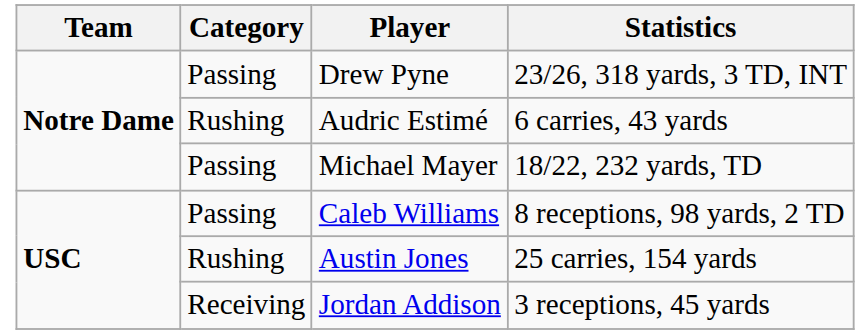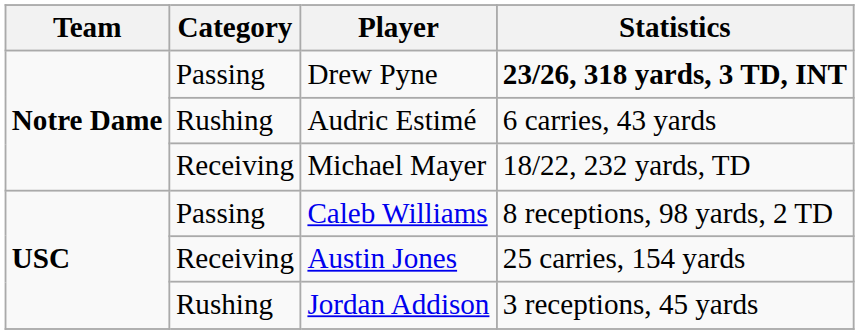(681, 73) normal -> (675, 73) bold
(232, 166) Passing -> (235, 166) Receiving
(236, 258) Rushing -> (235, 258) Receiving
(246, 304) Receiving -> (224, 304) Rushing
